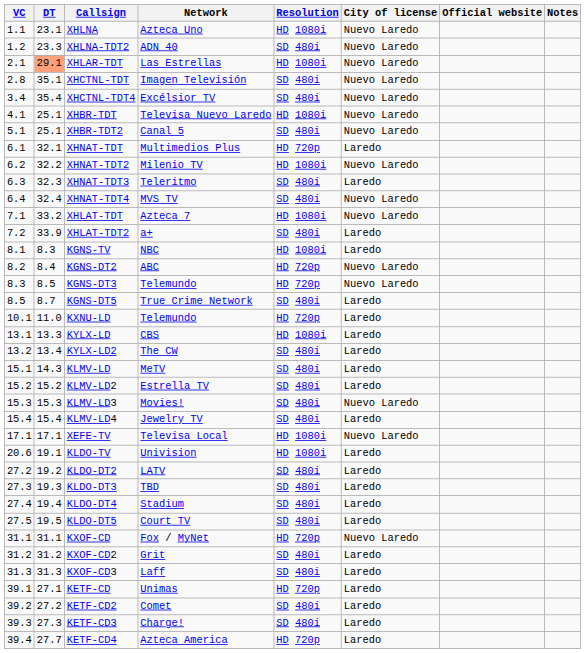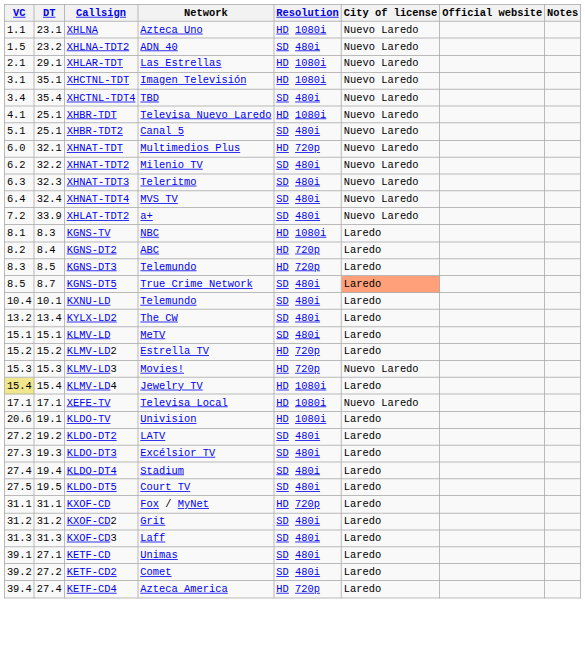(16, 47) 1.2 -> (16, 47) 1.5
(49, 47) 23.3 -> (49, 47) 23.2
(49, 64) lightsalmon background -> (49, 64) no background
(16, 81) 2.8 -> (16, 81) 3.1
(298, 81) SD 480i -> (301, 81) HD 1080i
(178, 98) Excélsior TV -> (150, 98) TBD
(16, 148) 6.1 -> (16, 148) 6.0
(362, 148) Laredo -> (381, 148) Nuevo Laredo
(301, 165) HD 1080i -> (298, 165) SD 480i
(362, 182) Laredo -> (381, 182) Nuevo Laredo
- row: (95, 216)
(362, 233) Laredo -> (381, 216) Nuevo Laredo
(381, 267) Nuevo Laredo -> (362, 250) Laredo
(381, 284) Nuevo Laredo -> (362, 267) Laredo
(362, 301) no background -> (362, 284) lightsalmon background
(19, 318) 10.1 -> (19, 301) 10.4
(49, 318) 11.0 -> (49, 301) 10.1
(298, 318) HD 720p -> (298, 301) SD 480i
- row: (89, 335)
(49, 369) 14.3 -> (49, 335) 15.1
(298, 386) SD 480i -> (298, 352) HD 720p
(298, 403) SD 480i -> (298, 369) HD 720p
(19, 420) no background -> (19, 386) khaki background
(298, 420) SD 480i -> (301, 386) HD 1080i
(150, 487) TBD -> (178, 454) Excélsior TV
(381, 538) Nuevo Laredo -> (362, 504) Laredo
(298, 589) HD 720p -> (298, 555) SD 480i
- row: (92, 623)
(49, 640) 27.7 -> (49, 589) 27.4
